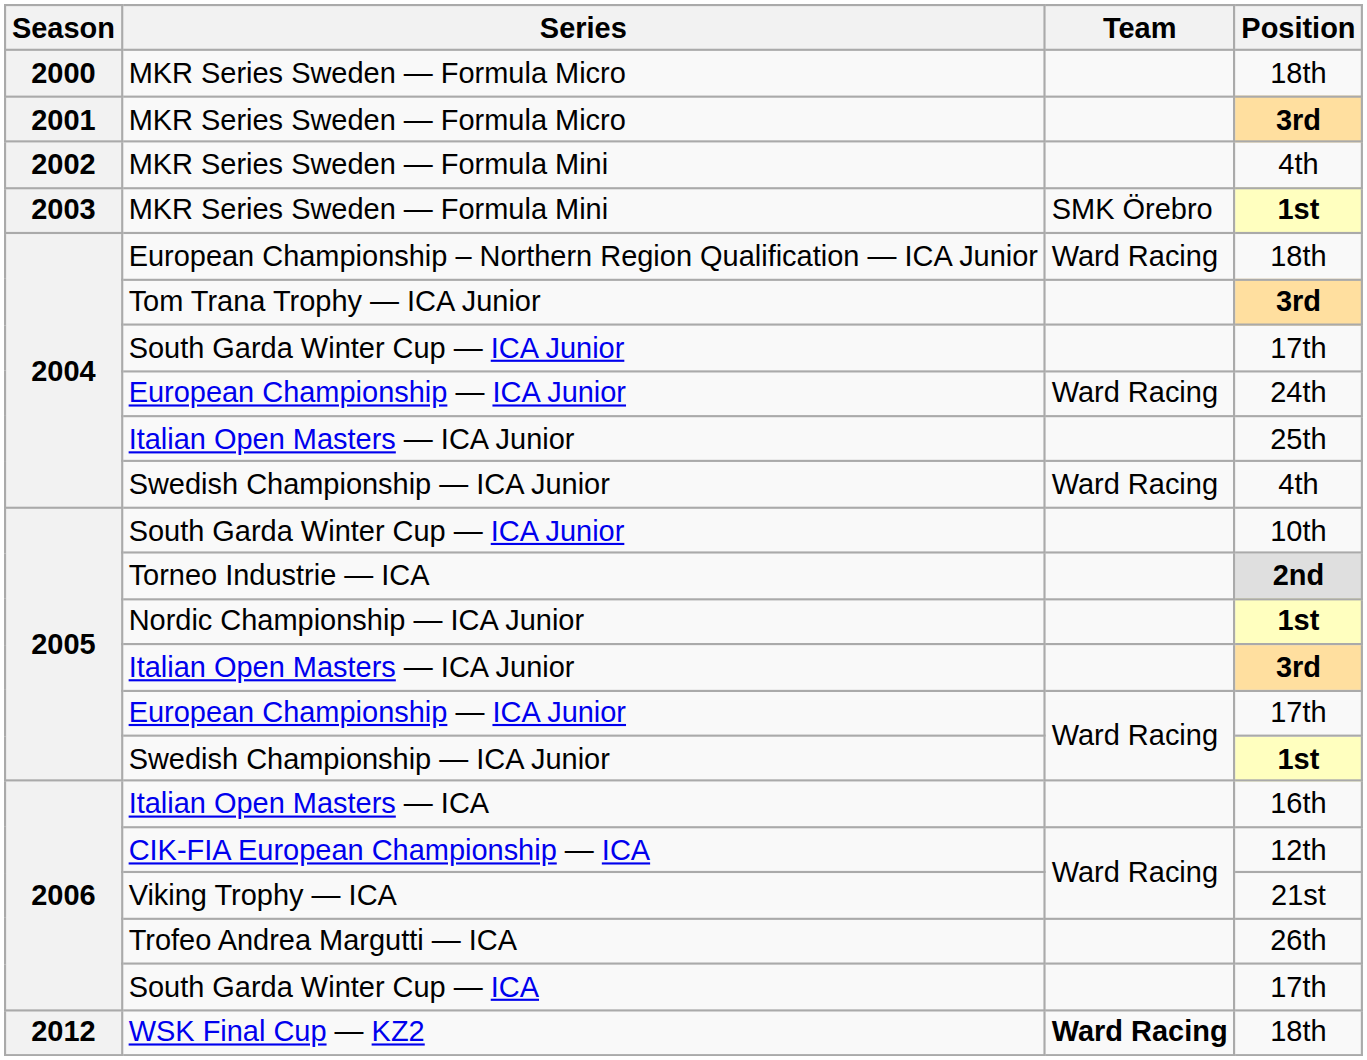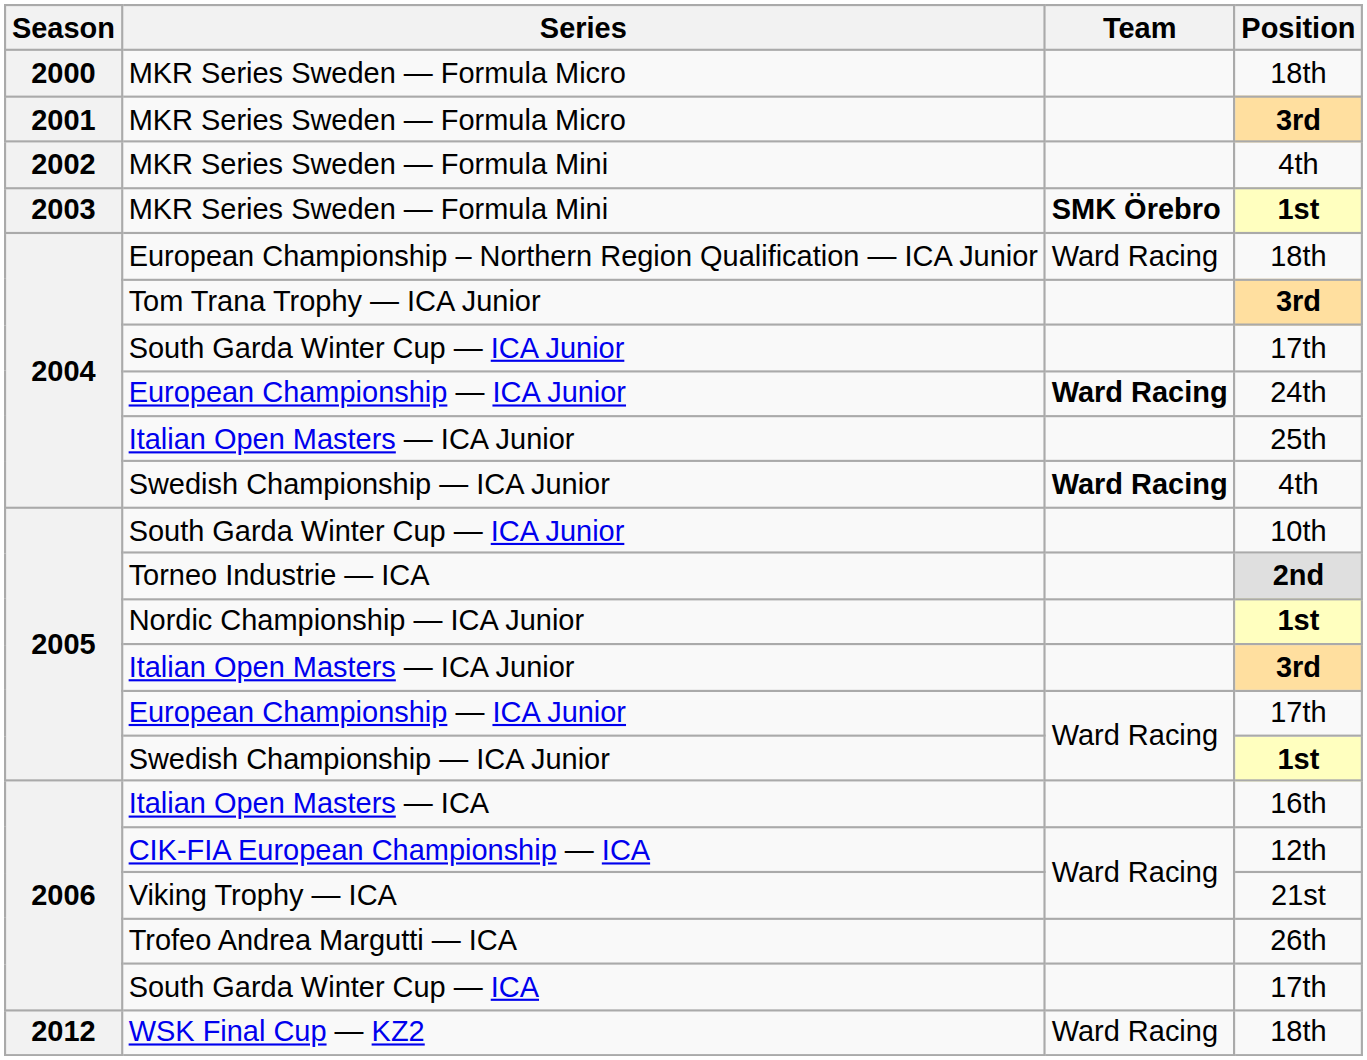(1132, 210) normal -> (1136, 210) bold
(1135, 393) normal -> (1140, 393) bold
(1135, 484) normal -> (1140, 484) bold
(1140, 1032) bold -> (1135, 1032) normal
